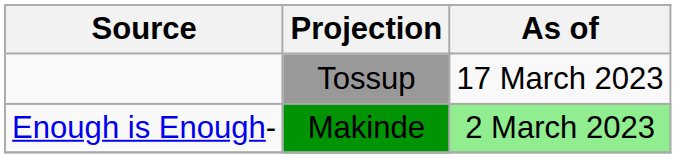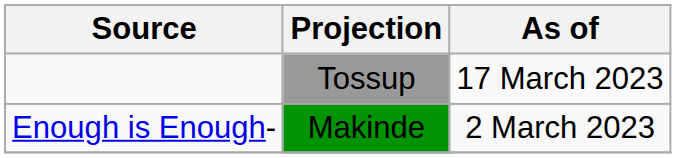(560, 127) lightgreen background -> (560, 127) no background
